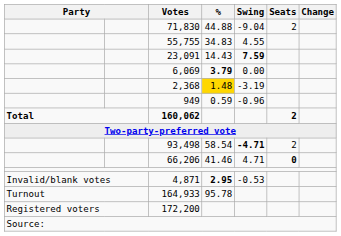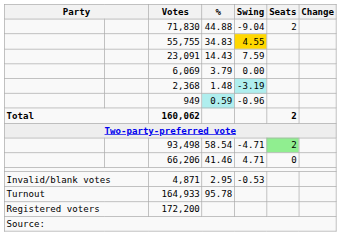(254, 41) no background -> (254, 41) gold background
(254, 56) bold -> (254, 56) normal
(221, 71) bold -> (221, 71) normal
(221, 86) gold background -> (221, 86) no background
(251, 86) no background -> (251, 86) paleturquoise background
(221, 101) no background -> (221, 101) paleturquoise background
(251, 145) bold -> (251, 145) normal
(294, 145) no background -> (294, 145) lightgreen background
(294, 160) bold -> (294, 160) normal
(221, 179) bold -> (221, 179) normal
